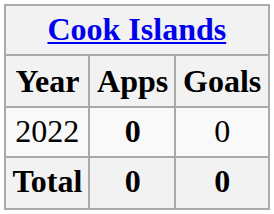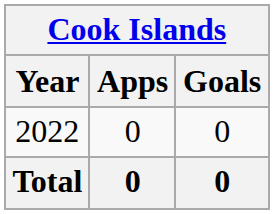(133, 131) bold -> (133, 131) normal
